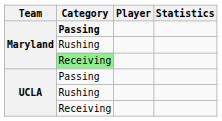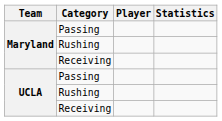(79, 29) bold -> (79, 29) normal
(85, 61) lightgreen background -> (85, 61) no background
